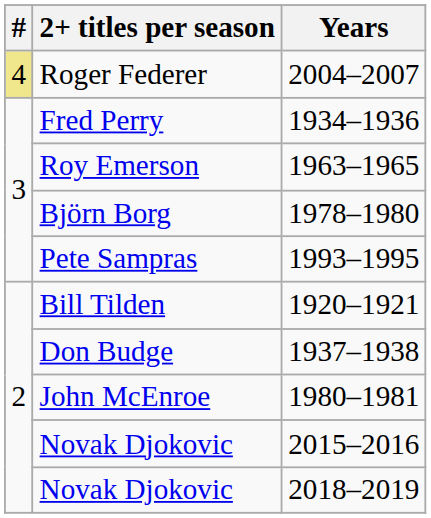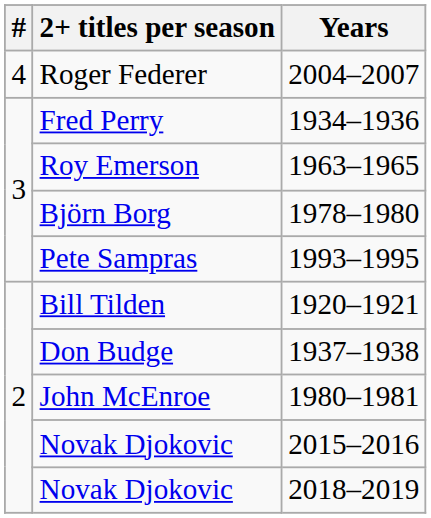(19, 73) khaki background -> (19, 73) no background
